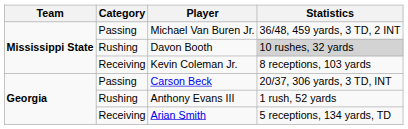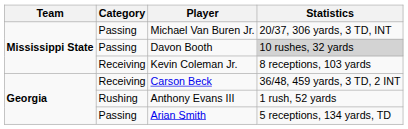(330, 30) 36/48, 459 yards, 3 TD, 2 INT -> (326, 30) 20/37, 306 yards, 3 TD, INT
(118, 47) Rushing -> (118, 47) Passing
(118, 81) Passing -> (122, 81) Receiving
(326, 81) 20/37, 306 yards, 3 TD, INT -> (330, 81) 36/48, 459 yards, 3 TD, 2 INT
(122, 115) Receiving -> (118, 115) Passing
